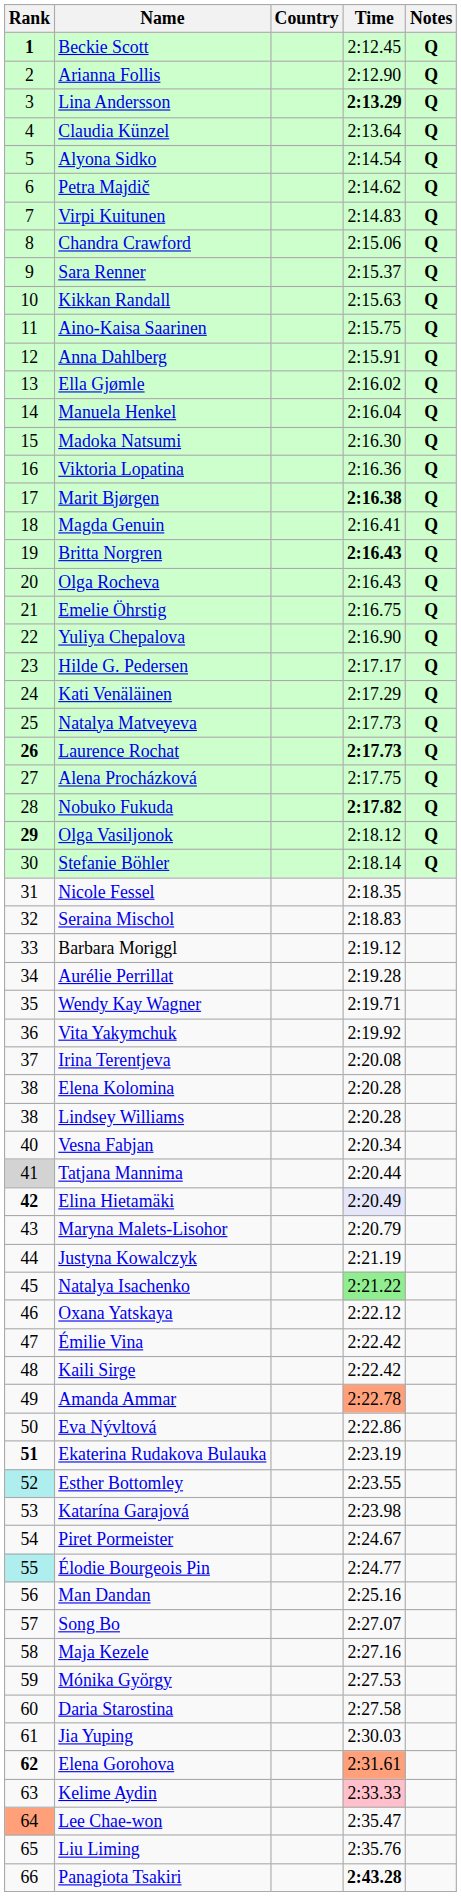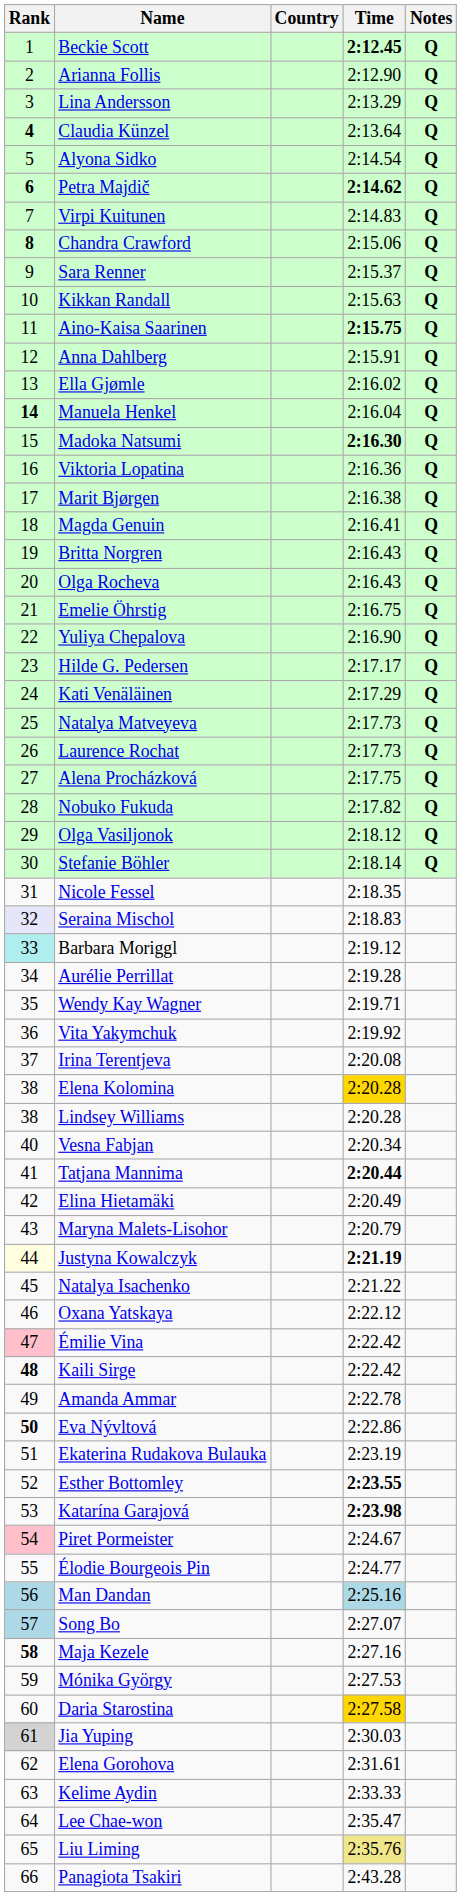(29, 46) bold -> (29, 46) normal
(374, 46) normal -> (374, 46) bold
(374, 103) bold -> (374, 103) normal
(29, 131) normal -> (29, 131) bold
(29, 187) normal -> (29, 187) bold
(374, 187) normal -> (374, 187) bold
(29, 243) normal -> (29, 243) bold
(374, 328) normal -> (374, 328) bold
(29, 412) normal -> (29, 412) bold
(374, 441) normal -> (374, 441) bold
(374, 497) bold -> (374, 497) normal
(374, 553) bold -> (374, 553) normal
(29, 750) bold -> (29, 750) normal
(374, 750) bold -> (374, 750) normal
(374, 807) bold -> (374, 807) normal
(29, 835) bold -> (29, 835) normal
(29, 919) no background -> (29, 919) lavender background
(29, 948) no background -> (29, 948) paleturquoise background
(374, 1088) no background -> (374, 1088) gold background
(29, 1173) lightgrey background -> (29, 1173) no background
(374, 1173) normal -> (374, 1173) bold
(29, 1201) bold -> (29, 1201) normal
(374, 1201) lavender background -> (374, 1201) no background
(29, 1257) no background -> (29, 1257) lightyellow background
(374, 1257) normal -> (374, 1257) bold
(374, 1286) lightgreen background -> (374, 1286) no background
(29, 1342) no background -> (29, 1342) pink background
(29, 1370) normal -> (29, 1370) bold
(374, 1398) lightsalmon background -> (374, 1398) no background
(29, 1426) normal -> (29, 1426) bold
(29, 1455) bold -> (29, 1455) normal
(29, 1483) paleturquoise background -> (29, 1483) no background
(374, 1483) normal -> (374, 1483) bold
(374, 1511) normal -> (374, 1511) bold
(29, 1539) no background -> (29, 1539) pink background
(29, 1567) paleturquoise background -> (29, 1567) no background
(29, 1595) no background -> (29, 1595) lightblue background
(374, 1595) no background -> (374, 1595) lightblue background
(29, 1624) no background -> (29, 1624) lightblue background
(29, 1652) normal -> (29, 1652) bold
(374, 1708) no background -> (374, 1708) gold background
(29, 1736) no background -> (29, 1736) lightgrey background
(29, 1764) bold -> (29, 1764) normal
(374, 1764) lightsalmon background -> (374, 1764) no background
(374, 1793) pink background -> (374, 1793) no background
(29, 1821) lightsalmon background -> (29, 1821) no background
(374, 1849) no background -> (374, 1849) khaki background
(374, 1877) bold -> (374, 1877) normal
